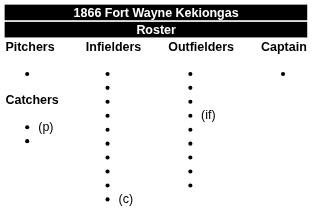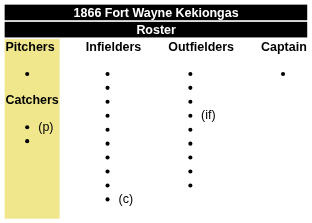(32, 93) no background -> (32, 93) khaki background
